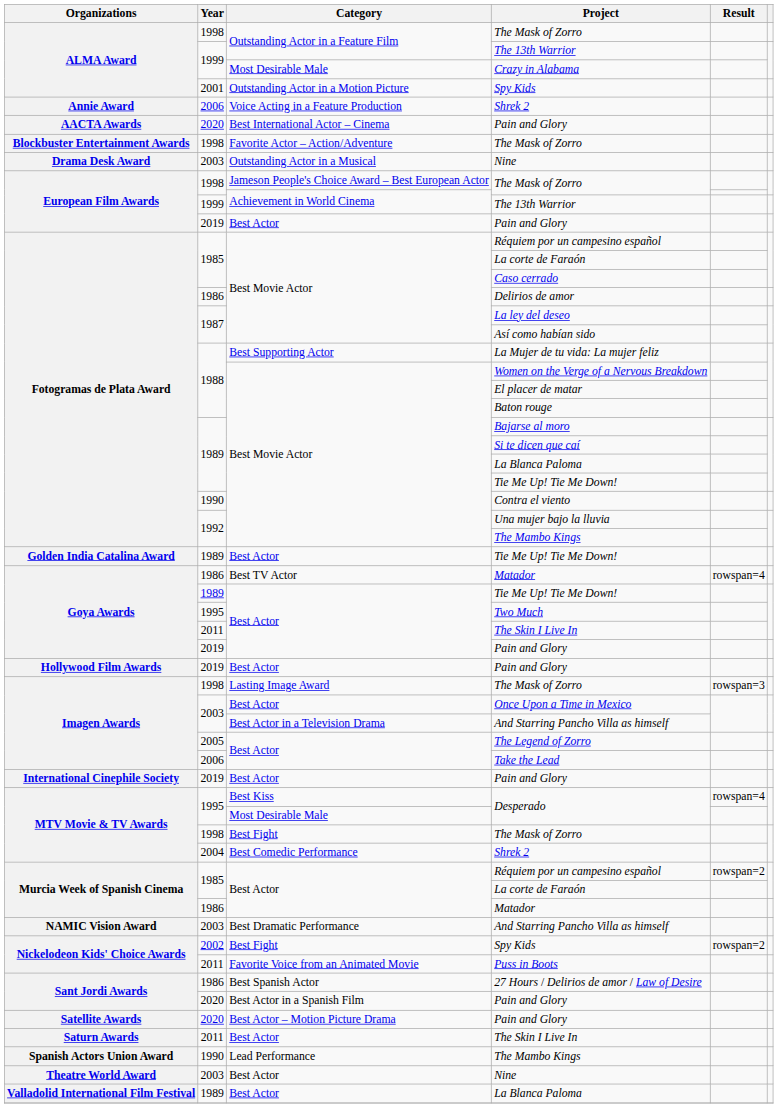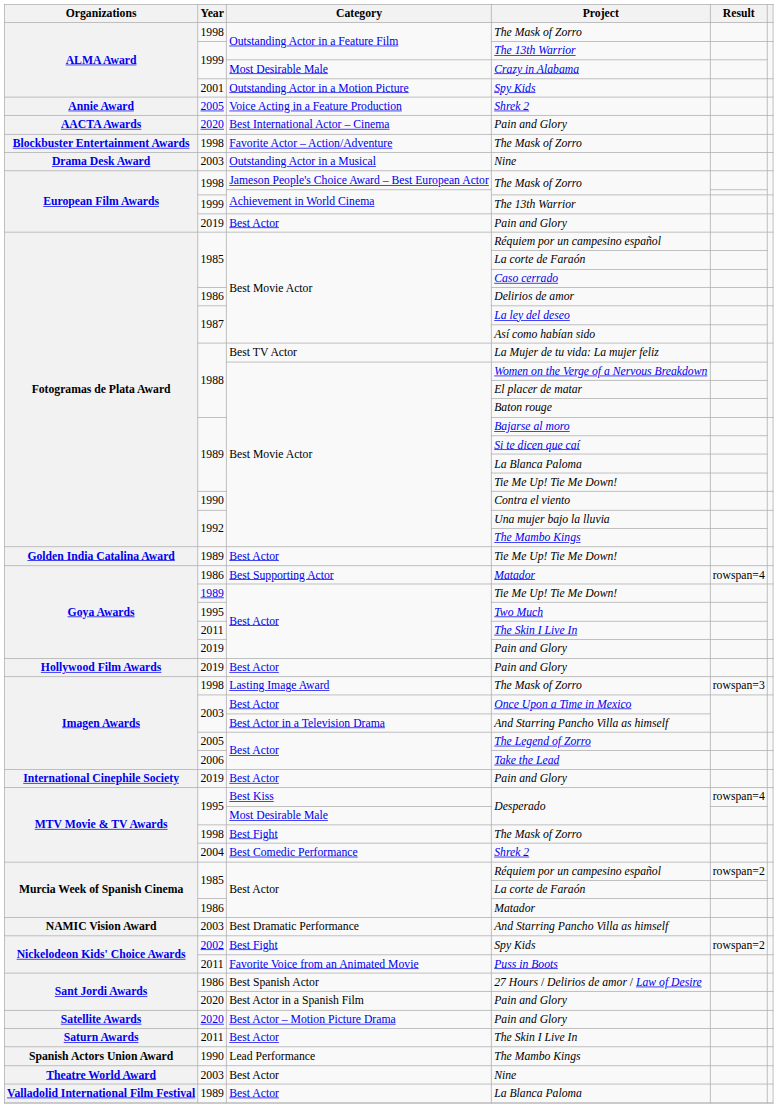(212, 106) 2006 -> (212, 106) 2005
(282, 352) Best Supporting Actor -> (263, 352) Best TV Actor
(263, 574) Best TV Actor -> (282, 574) Best Supporting Actor
